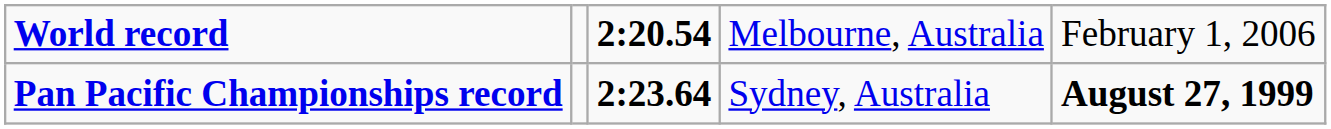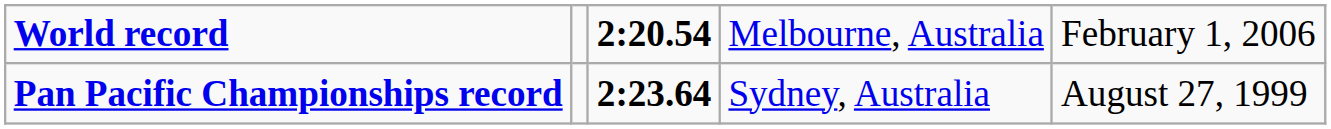(1187, 92) bold -> (1184, 92) normal
